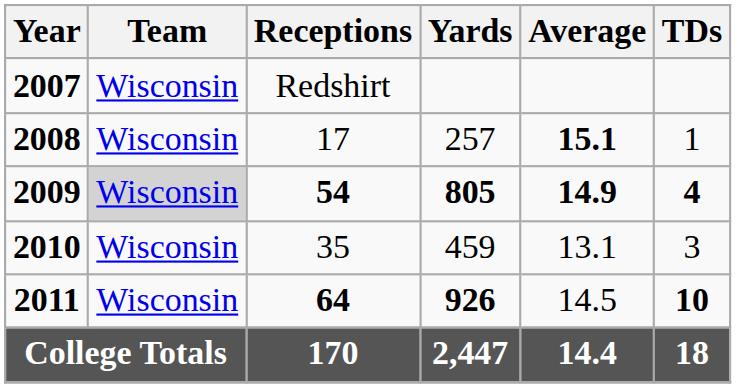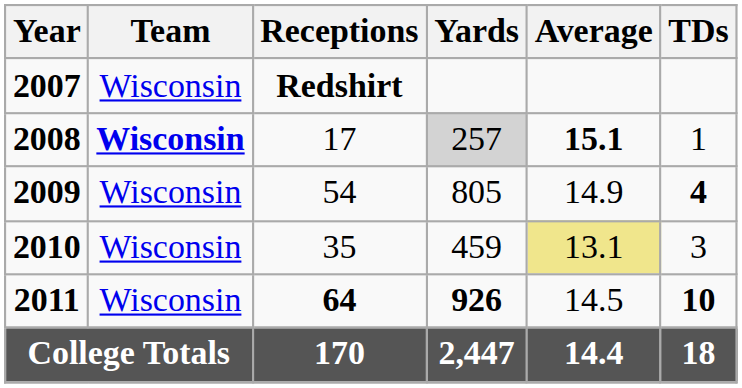(333, 85) normal -> (339, 85) bold
(167, 138) normal -> (171, 138) bold
(470, 138) no background -> (477, 138) lightgrey background
(167, 192) lightgrey background -> (170, 192) no background
(333, 192) bold -> (339, 192) normal
(470, 192) bold -> (477, 192) normal
(587, 192) bold -> (594, 192) normal
(587, 246) no background -> (594, 246) khaki background
